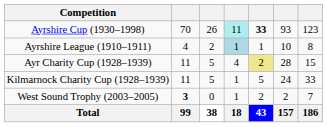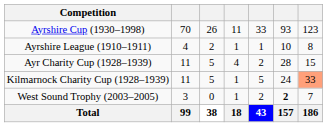(236, 29) paleturquoise background -> (236, 29) no background
(261, 29) bold -> (261, 29) normal
(236, 46) lightblue background -> (236, 46) no background
(261, 63) khaki background -> (261, 63) no background
(310, 79) no background -> (310, 79) lightsalmon background
(185, 96) bold -> (185, 96) normal
(286, 96) normal -> (286, 96) bold
